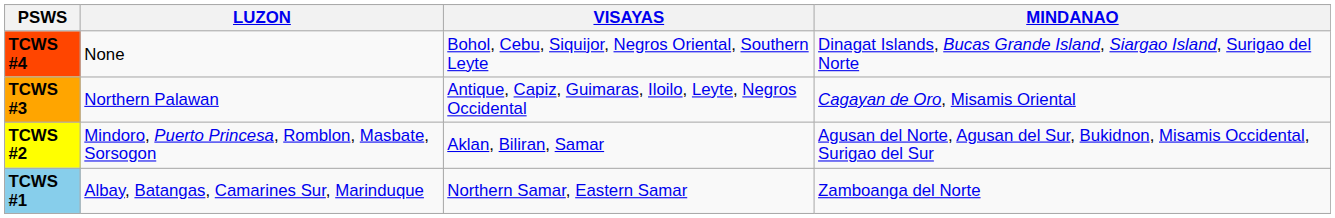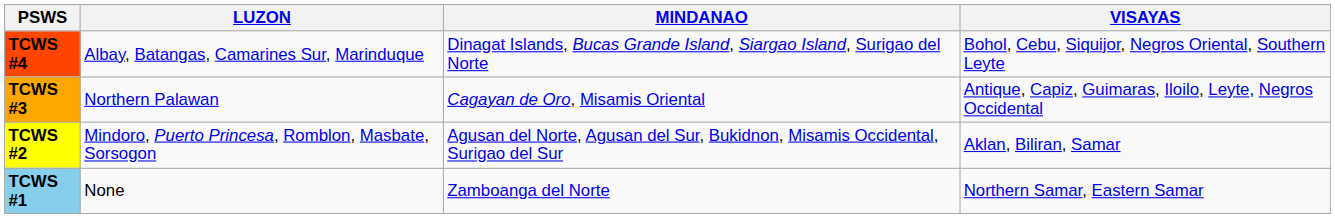columns swapped: (629, 17) <-> (1072, 17)
(104, 53) None -> (254, 53) Albay, Batangas, Camarines Sur, Marinduque
(254, 190) Albay, Batangas, Camarines Sur, Marinduque -> (104, 190) None
